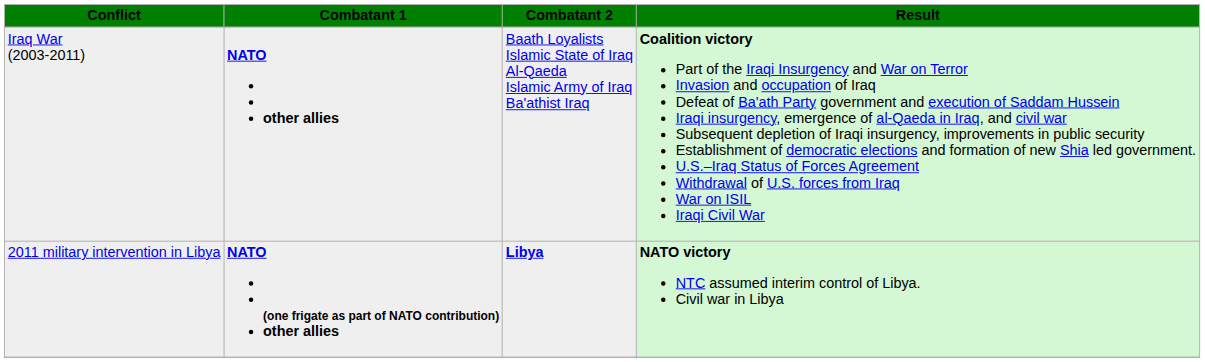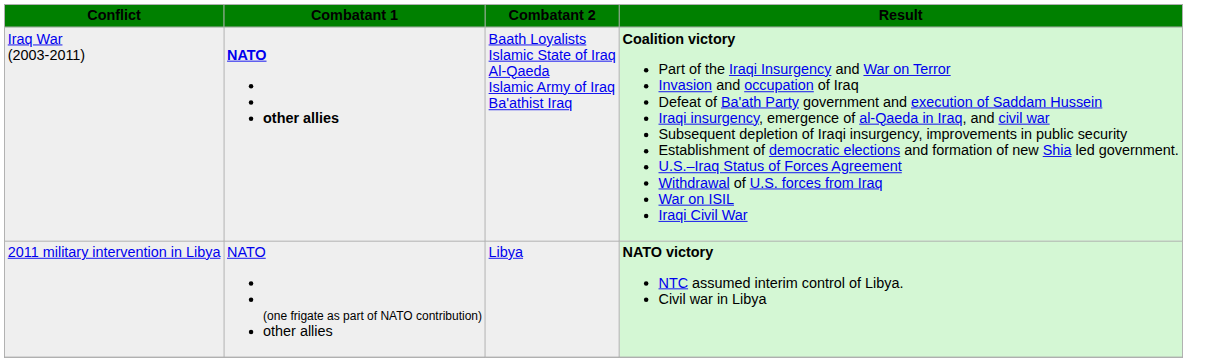(363, 292) bold -> (355, 292) normal
(525, 252) bold -> (506, 252) normal
